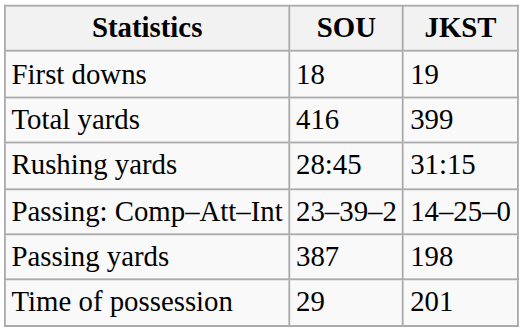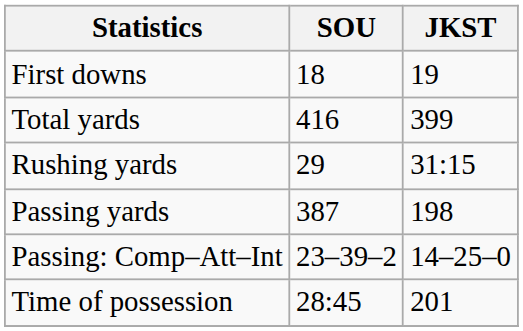(329, 165) 28:45 -> (310, 165) 29
rows swapped: (90, 256) <-> (147, 210)
(310, 302) 29 -> (329, 302) 28:45
